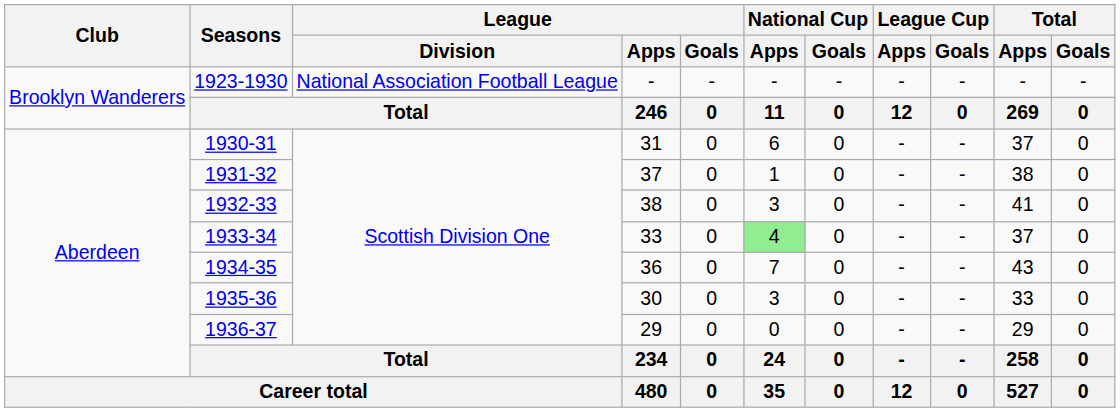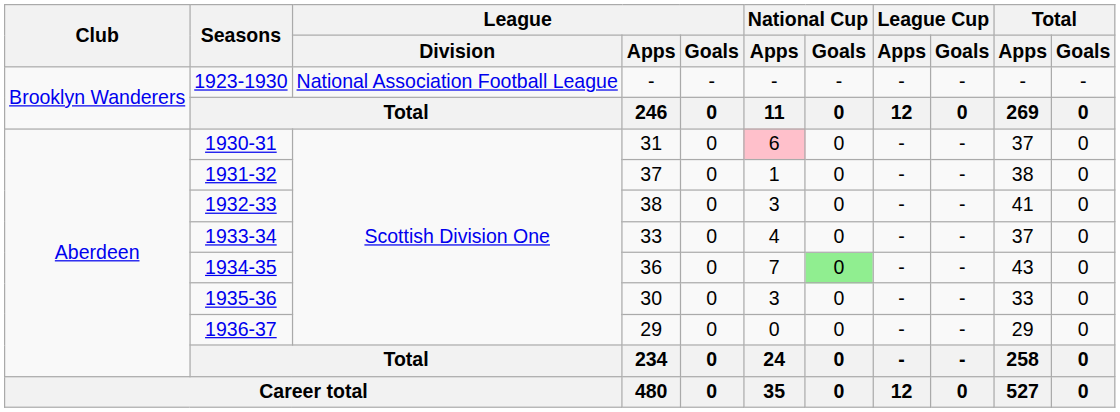(774, 143) no background -> (774, 143) pink background
(774, 236) lightgreen background -> (774, 236) no background
(839, 267) no background -> (839, 267) lightgreen background
